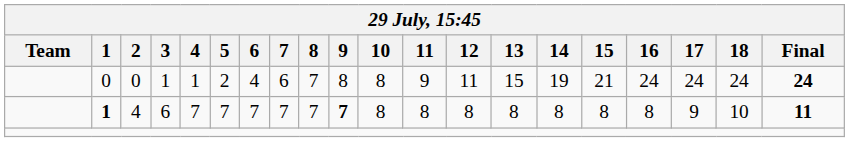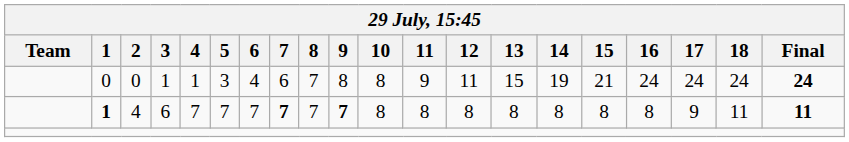(225, 81) 2 -> (225, 81) 3
(284, 111) normal -> (284, 111) bold
(739, 111) 10 -> (739, 111) 11
